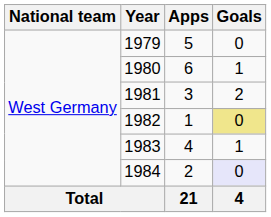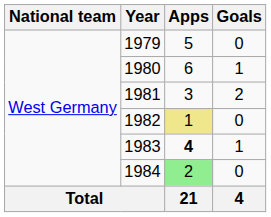(189, 120) no background -> (189, 120) khaki background
(239, 120) khaki background -> (239, 120) no background
(189, 146) normal -> (189, 146) bold
(189, 172) no background -> (189, 172) lightgreen background
(239, 172) lavender background -> (239, 172) no background
